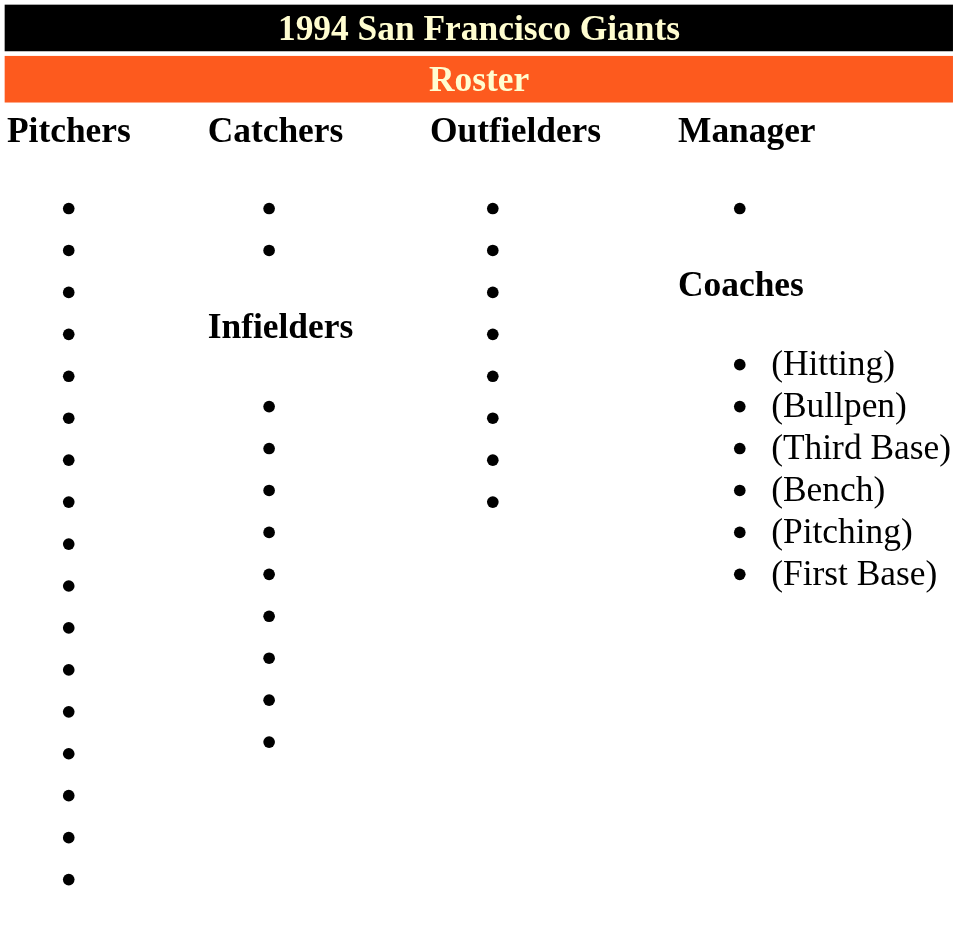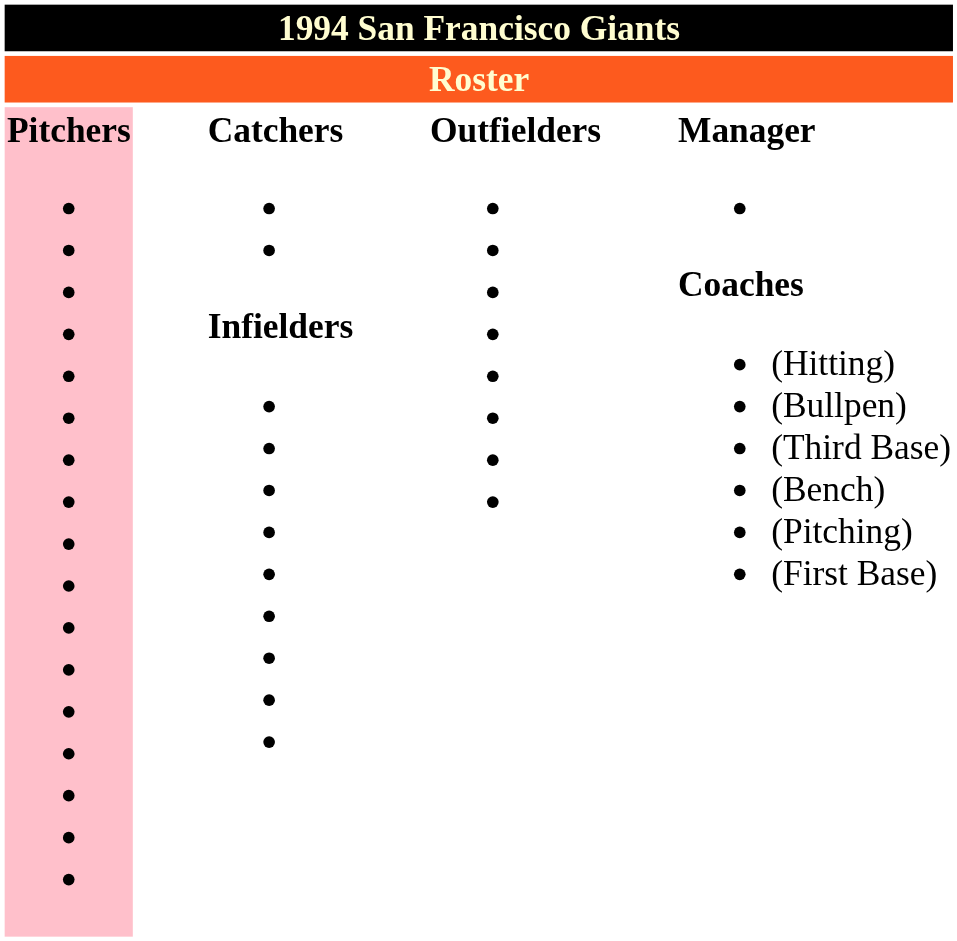(69, 505) no background -> (69, 505) pink background
